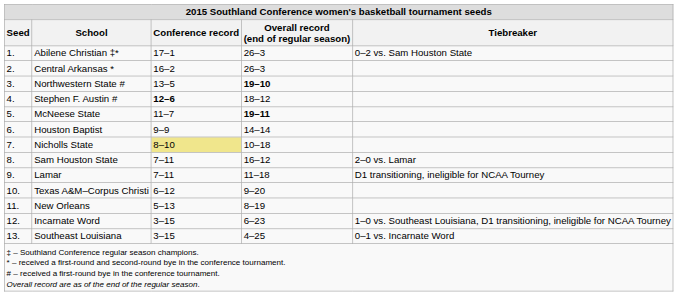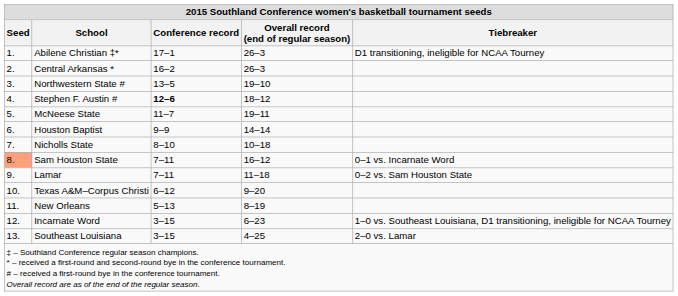(413, 54) 0–2 vs. Sam Houston State -> (450, 54) D1 transitioning, ineligible for NCAA Tourney
(257, 84) bold -> (257, 84) normal
(257, 115) bold -> (257, 115) normal
(164, 145) khaki background -> (164, 145) no background
(11, 160) no background -> (11, 160) lightsalmon background
(385, 160) 2–0 vs. Lamar -> (405, 160) 0–1 vs. Incarnate Word
(450, 175) D1 transitioning, ineligible for NCAA Tourney -> (413, 175) 0–2 vs. Sam Houston State
(405, 236) 0–1 vs. Incarnate Word -> (385, 236) 2–0 vs. Lamar
